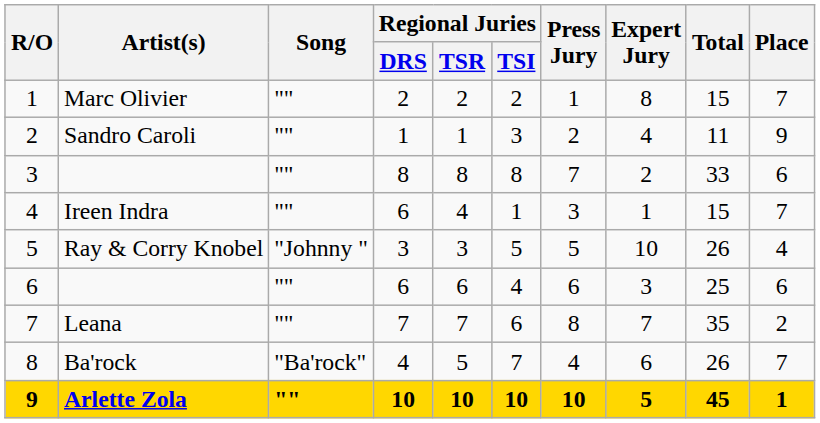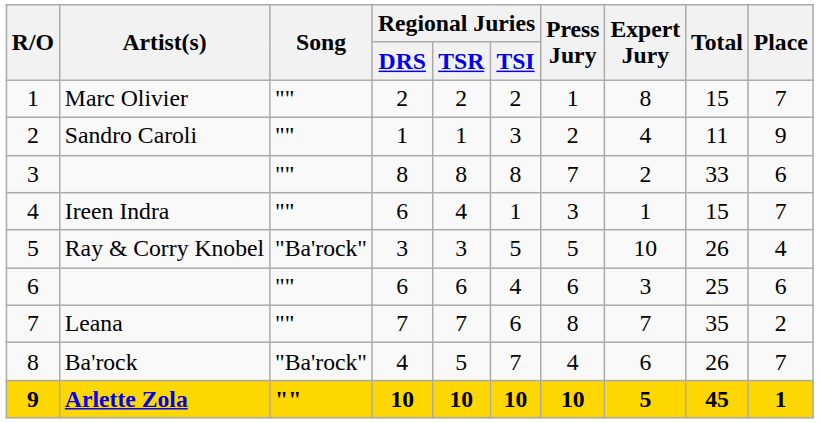(321, 248) "Johnny " -> (321, 248) "Ba'rock"
